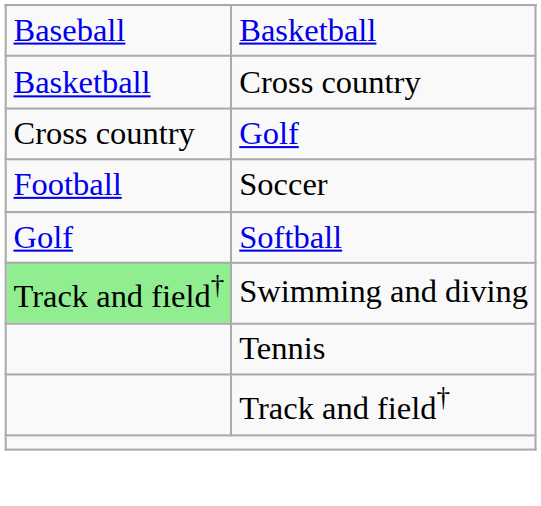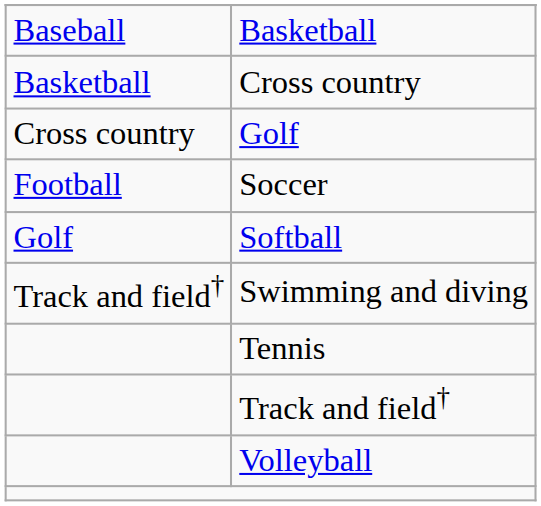(119, 292) lightgreen background -> (119, 292) no background
+ row: (306, 459)
